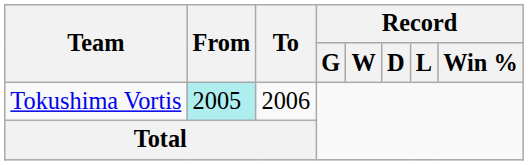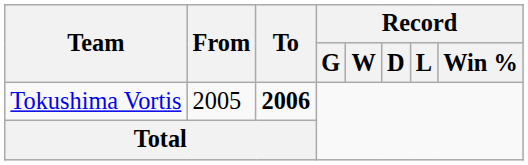(217, 100) paleturquoise background -> (217, 100) no background
(286, 100) normal -> (286, 100) bold
